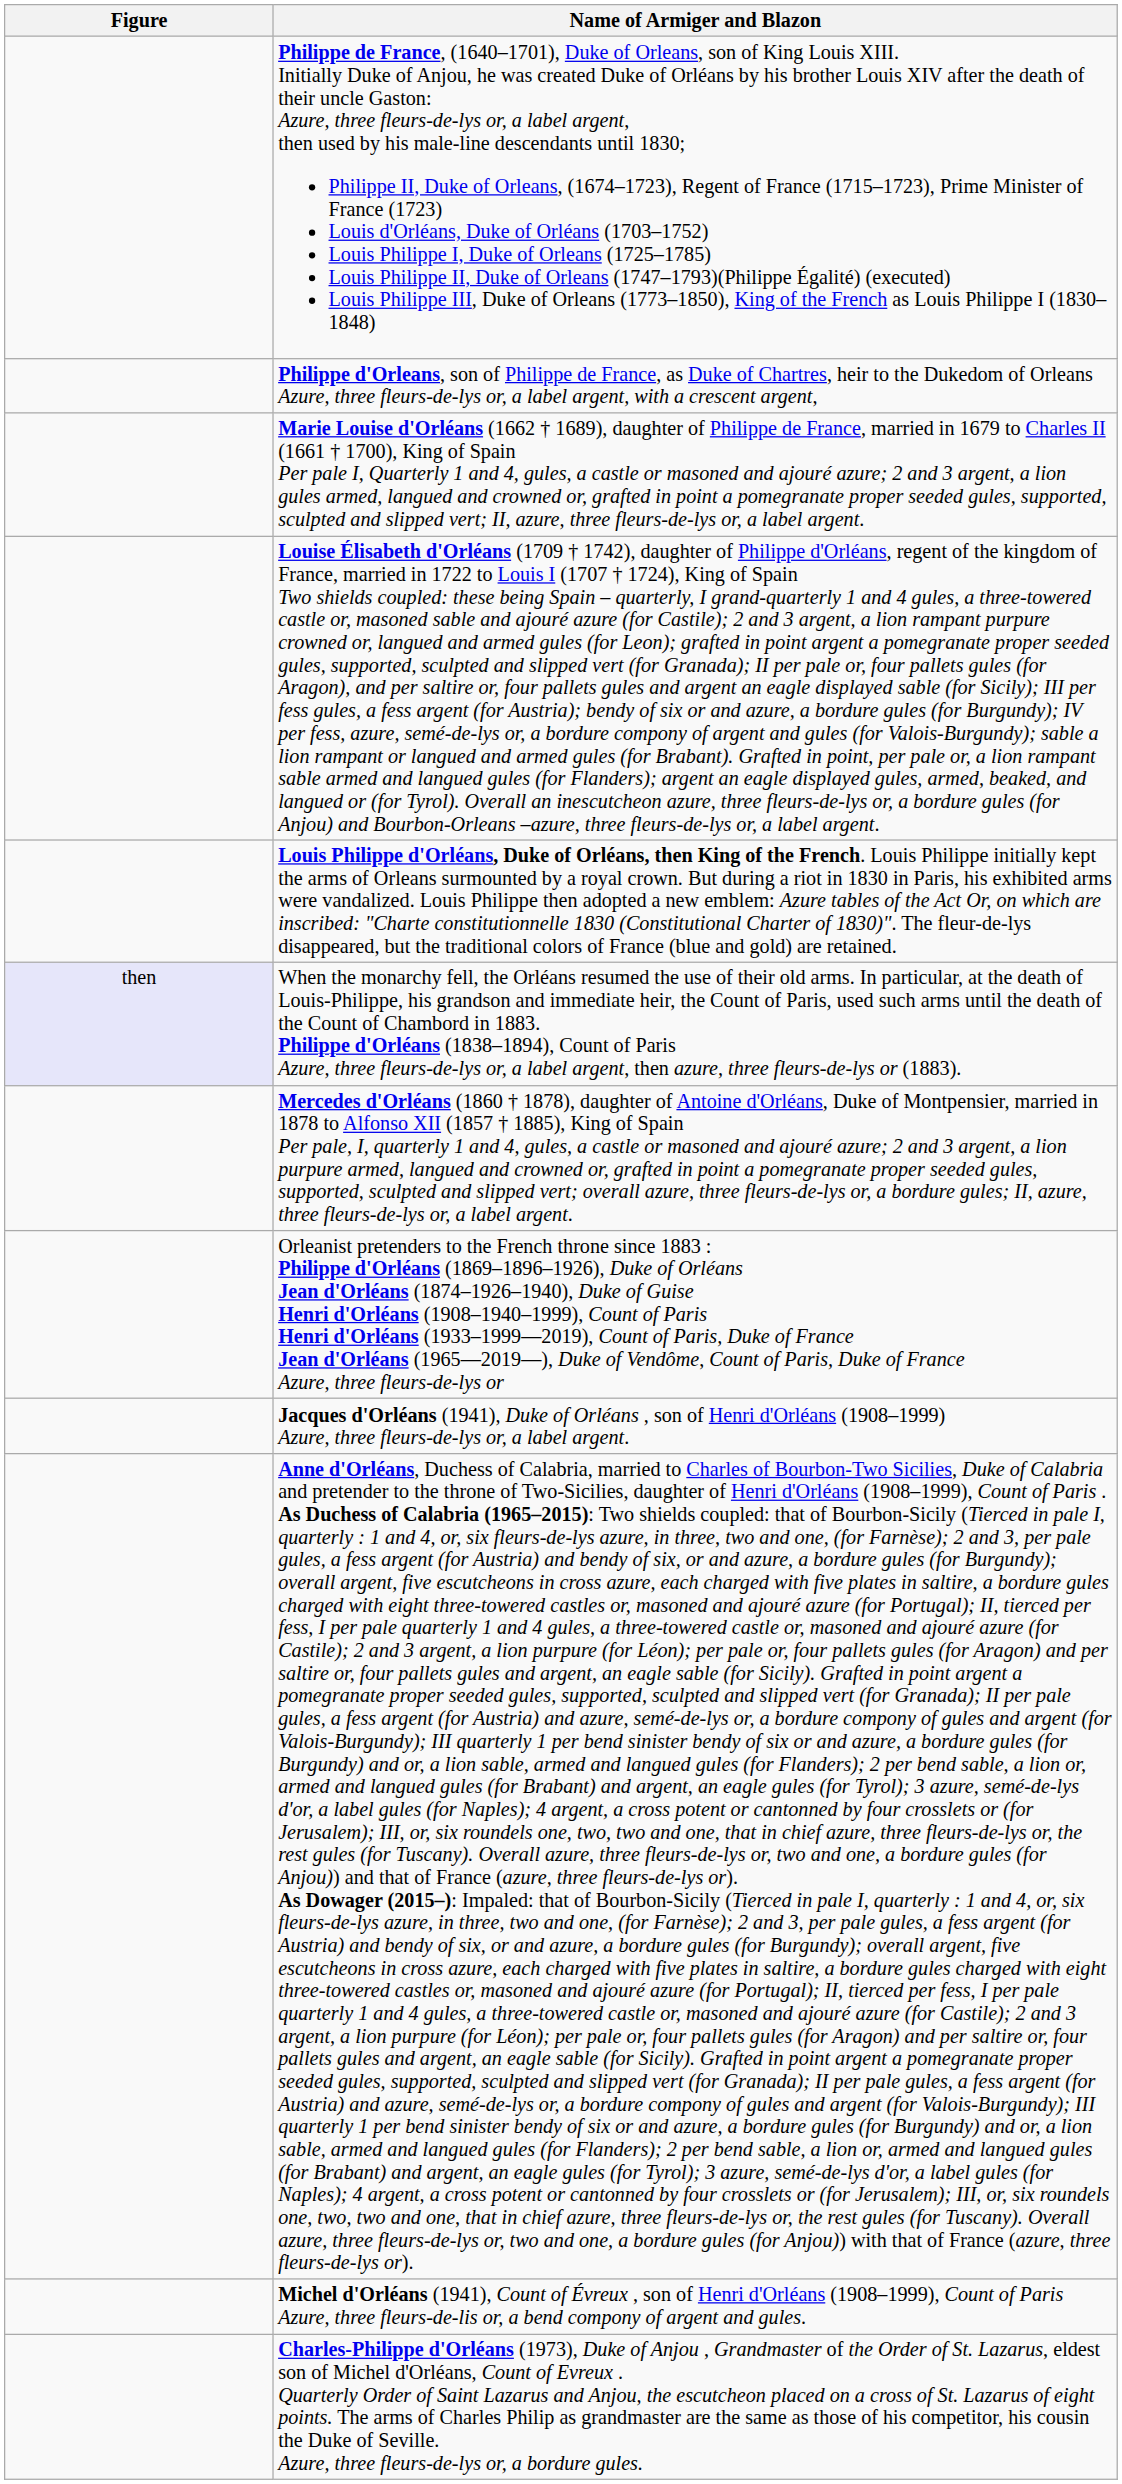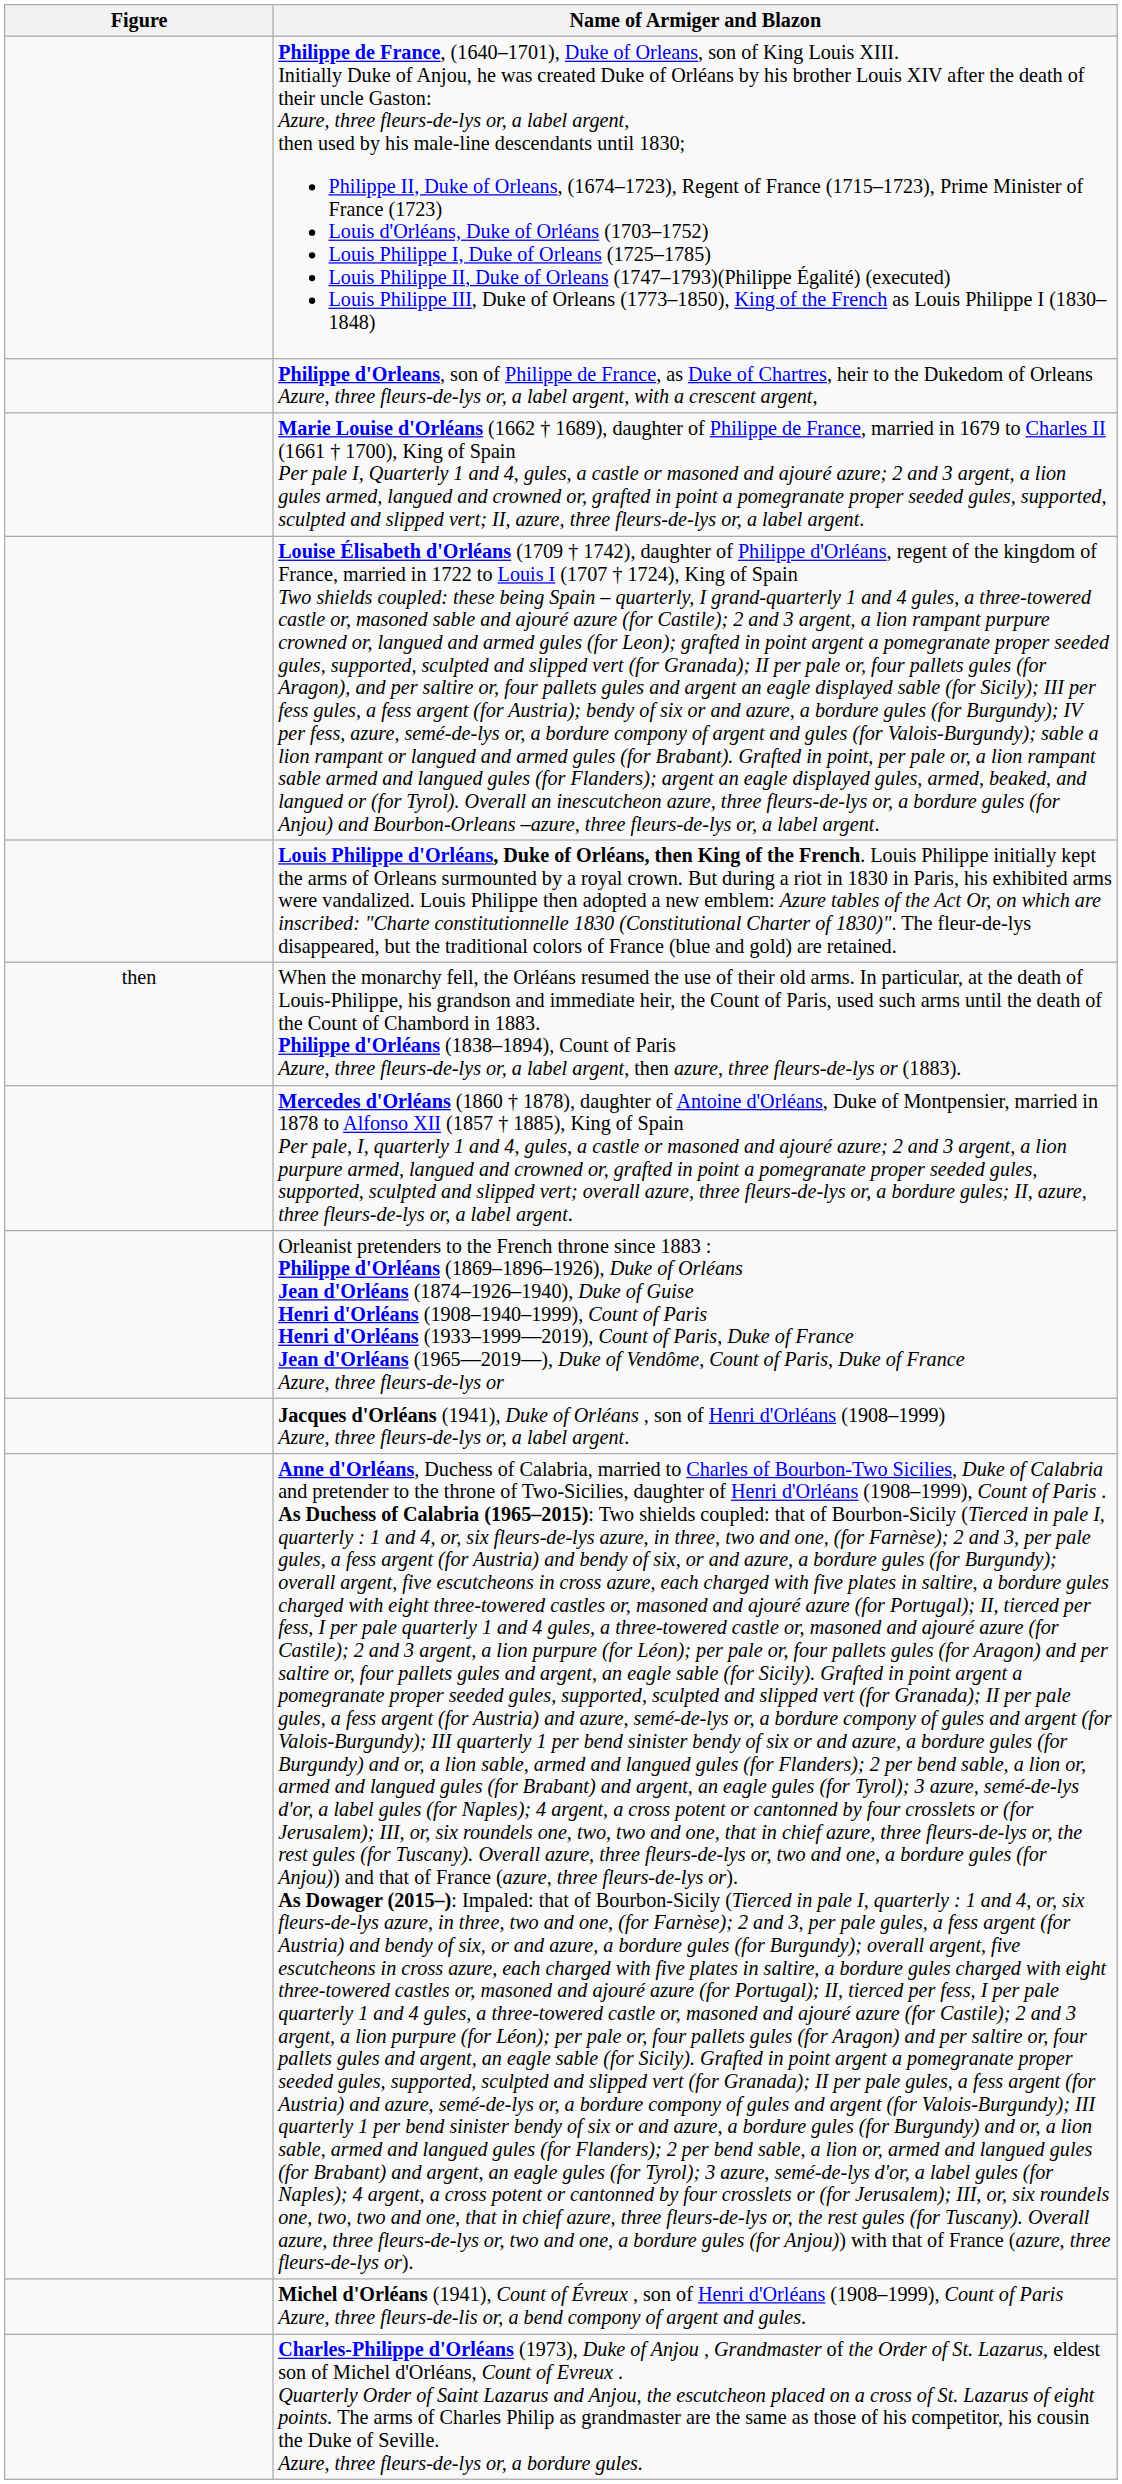(139, 978) lavender background -> (139, 978) no background
